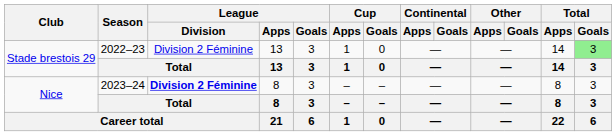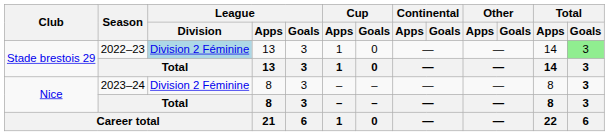(203, 49) no background -> (200, 49) lightblue background
(203, 85) bold -> (200, 85) normal
(593, 85) normal -> (586, 85) bold
